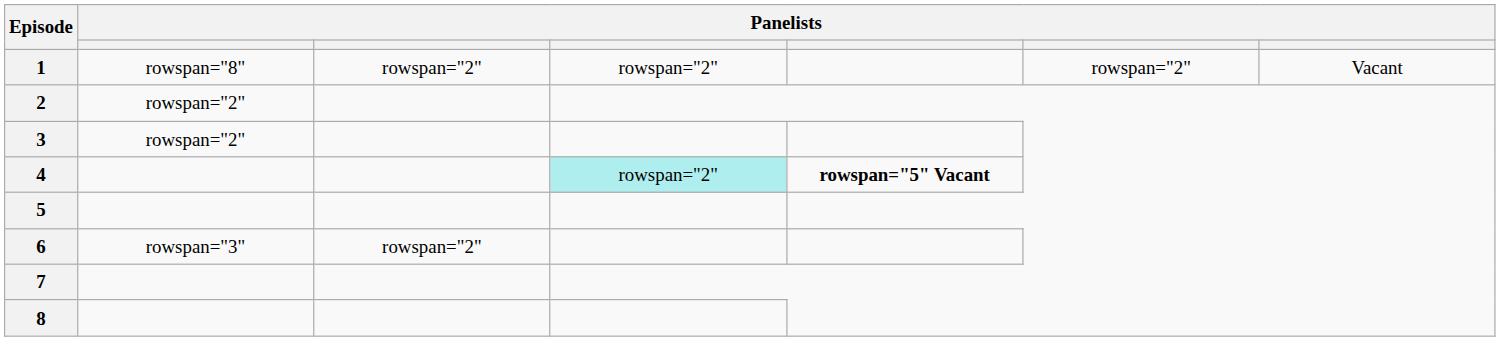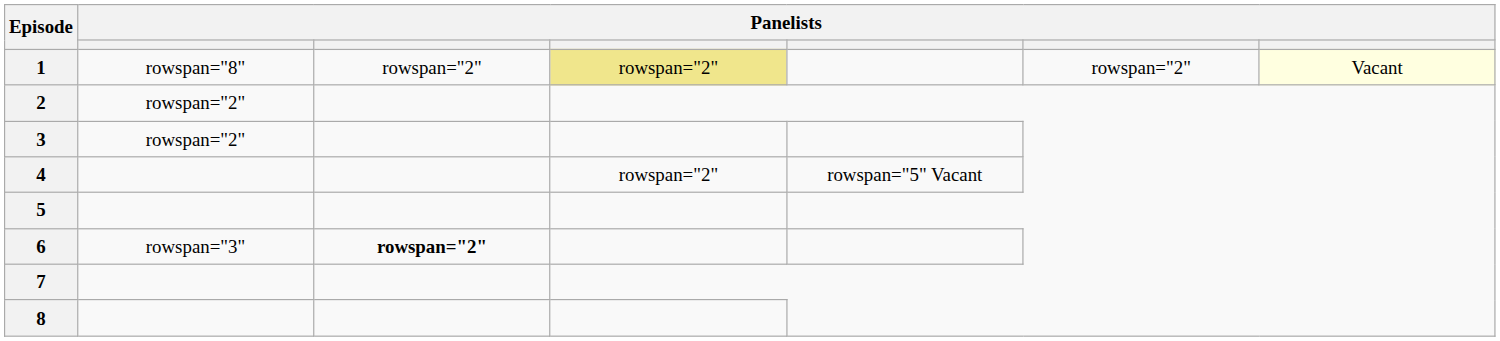(668, 67) no background -> (668, 67) khaki background
(1377, 67) no background -> (1377, 67) lightyellow background
(668, 175) paleturquoise background -> (668, 175) no background
(905, 175) bold -> (905, 175) normal
(432, 246) normal -> (432, 246) bold
